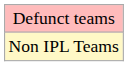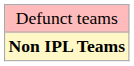(64, 46) normal -> (67, 46) bold
